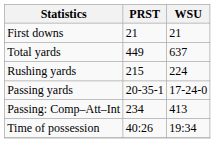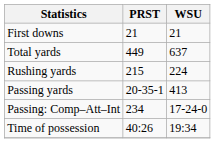(188, 90) 17-24-0 -> (178, 90) 413
(178, 109) 413 -> (188, 109) 17-24-0
